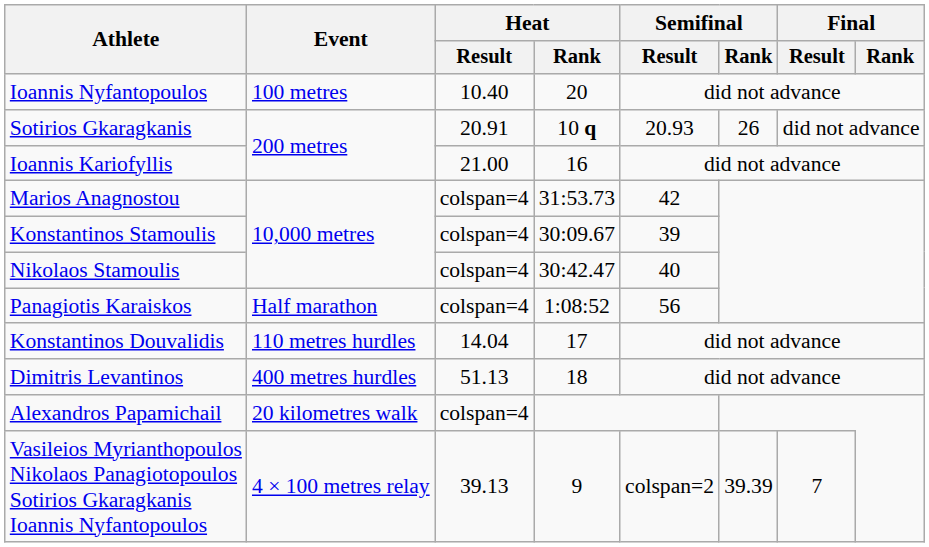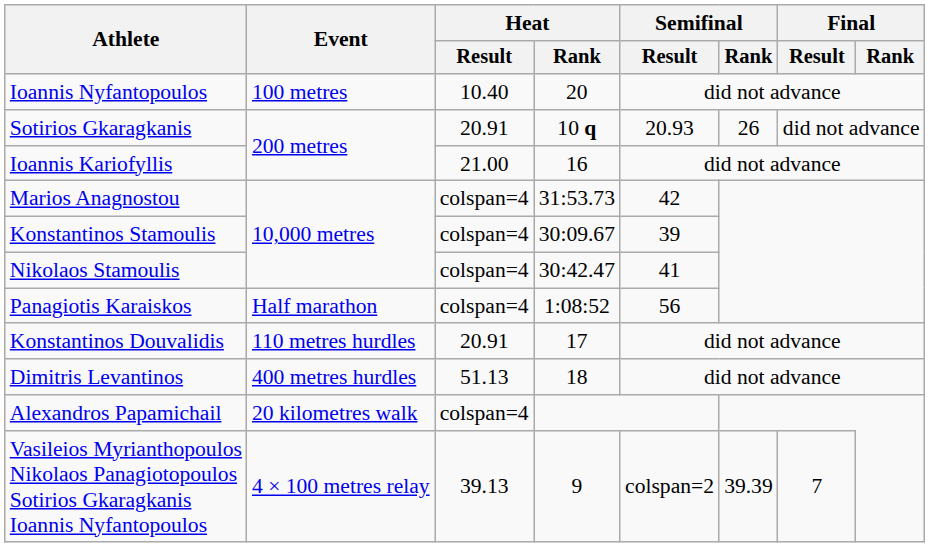(670, 270) 40 -> (670, 270) 41
(484, 341) 14.04 -> (484, 341) 20.91
